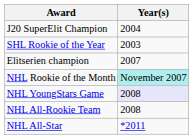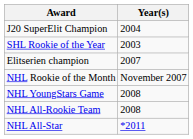(153, 77) paleturquoise background -> (153, 77) no background
(130, 93) lavender background -> (130, 93) no background
